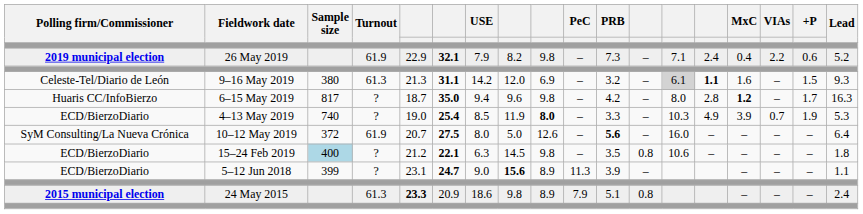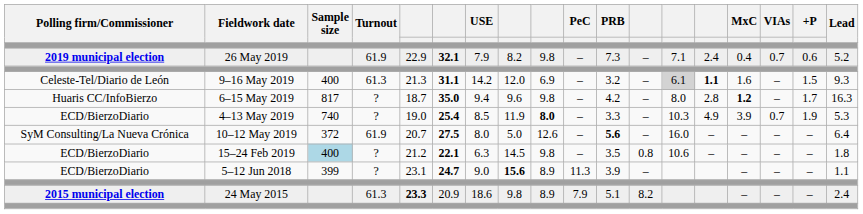(777, 57) 2.2 -> (777, 57) 0.7
(330, 80) 380 -> (330, 80) 400
(646, 194) 0.8 -> (646, 194) 8.2
